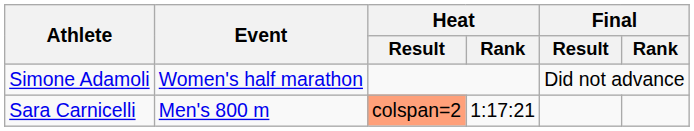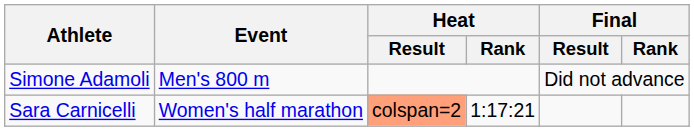(261, 80) Women's half marathon -> (214, 80) Men's 800 m
(214, 111) Men's 800 m -> (261, 111) Women's half marathon
